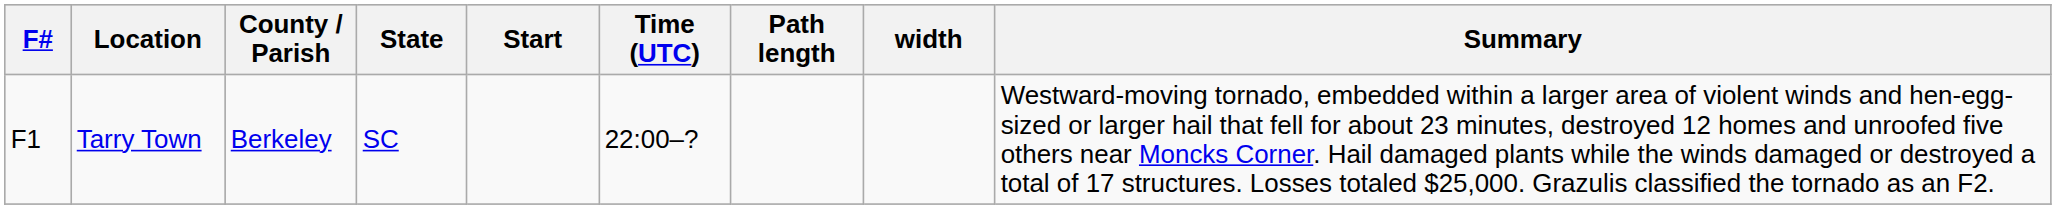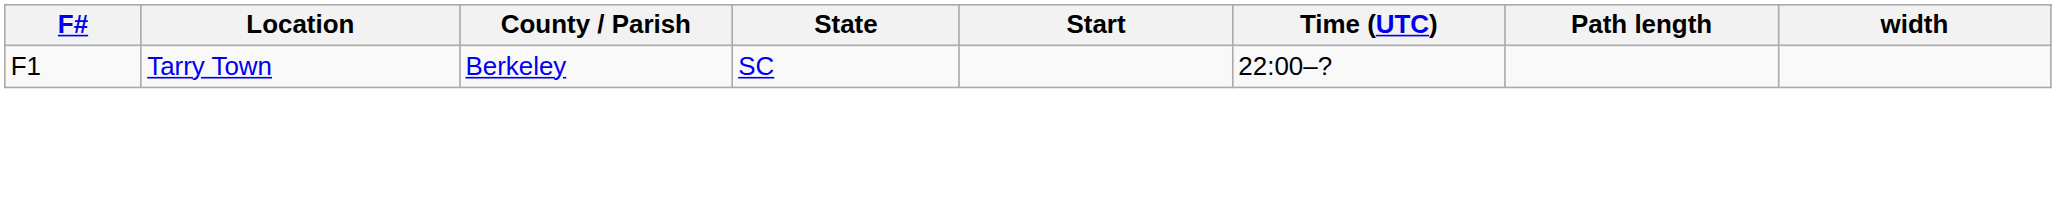- column: (1523, 39)
